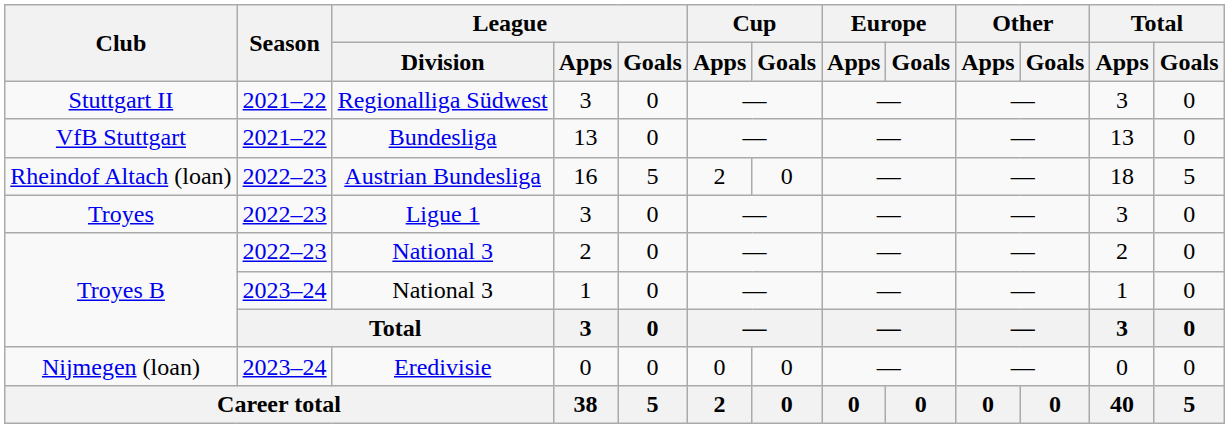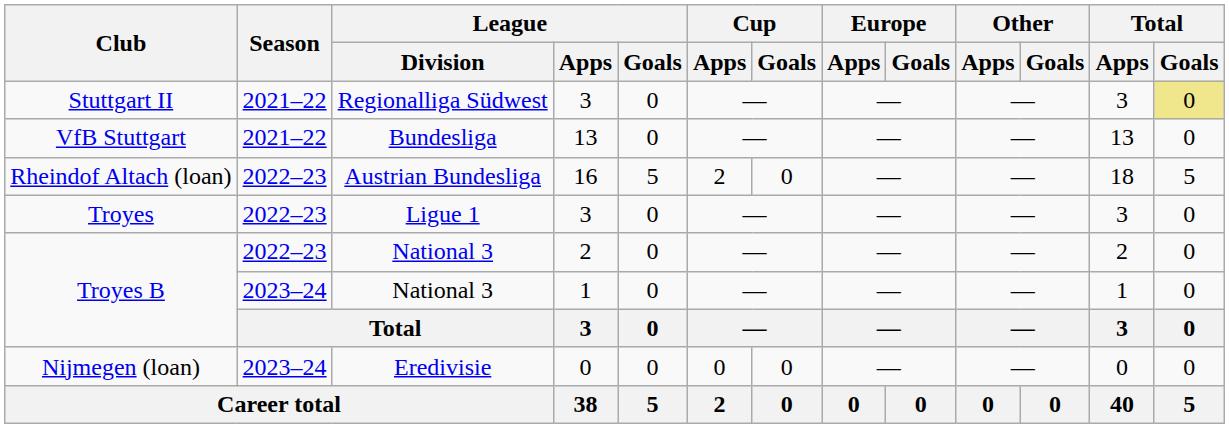(1189, 99) no background -> (1189, 99) khaki background
